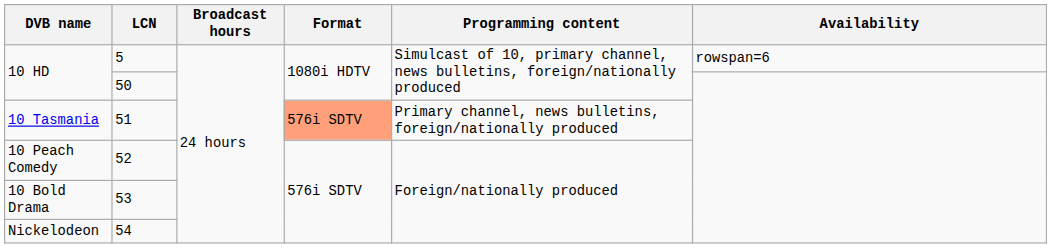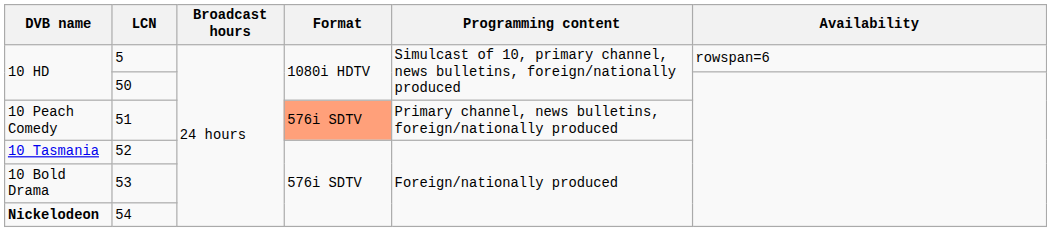(53, 120) 10 Tasmania -> (41, 120) 10 Peach Comedy
(41, 160) 10 Peach Comedy -> (53, 152) 10 Tasmania
(53, 231) normal -> (53, 214) bold
